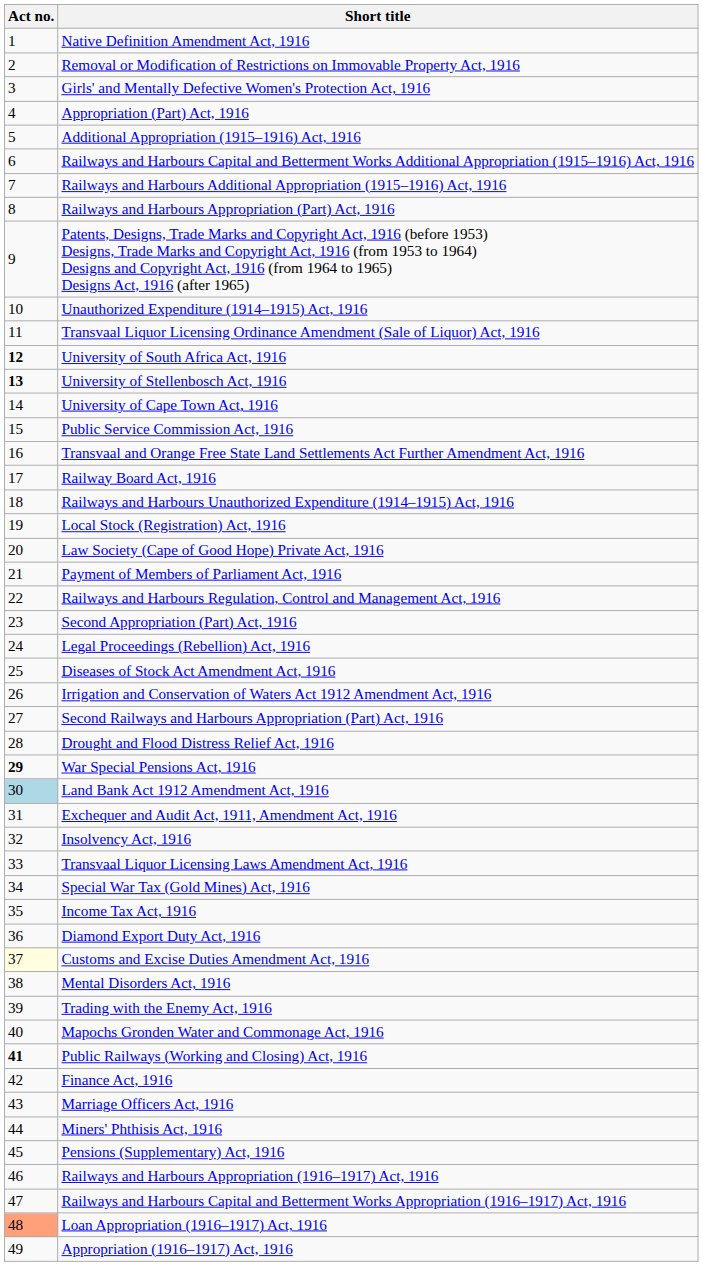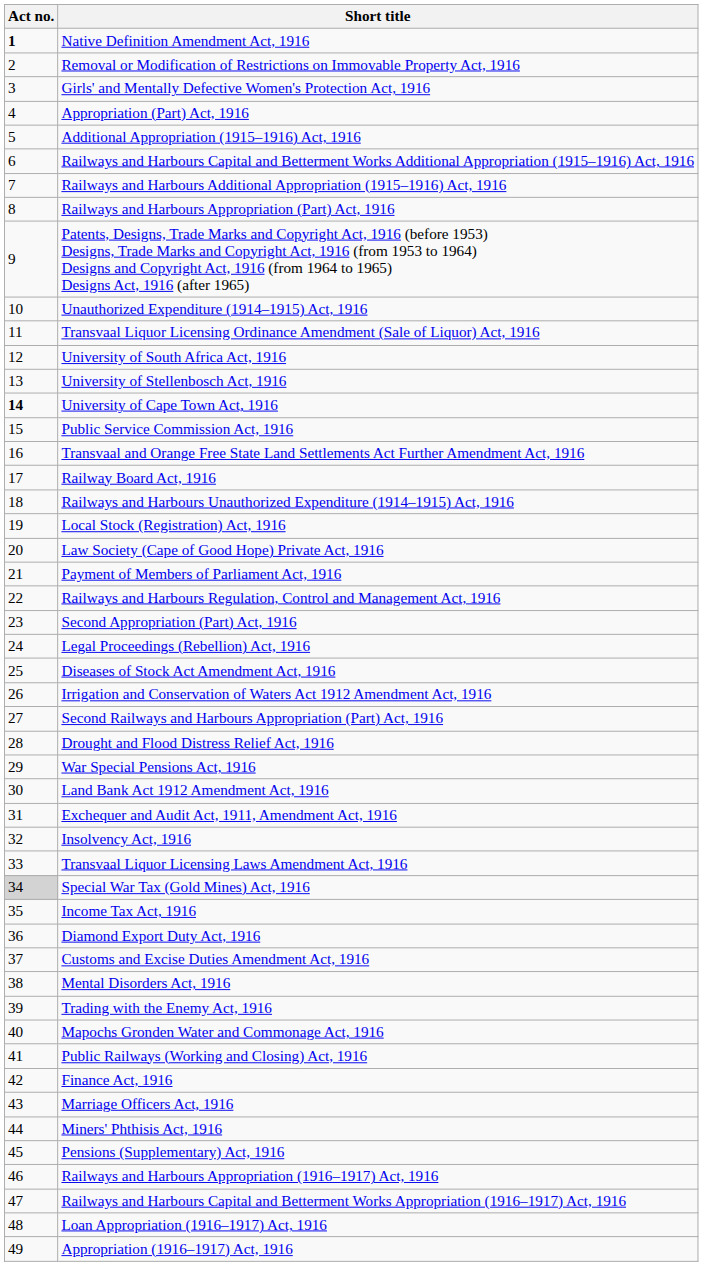(12, 40) normal -> (12, 40) bold
(16, 357) bold -> (16, 357) normal
(16, 381) bold -> (16, 381) normal
(16, 405) normal -> (16, 405) bold
(16, 766) bold -> (16, 766) normal
(16, 791) lightblue background -> (16, 791) no background
(16, 887) no background -> (16, 887) lightgrey background
(16, 959) lightyellow background -> (16, 959) no background
(16, 1056) bold -> (16, 1056) normal
(16, 1224) lightsalmon background -> (16, 1224) no background
